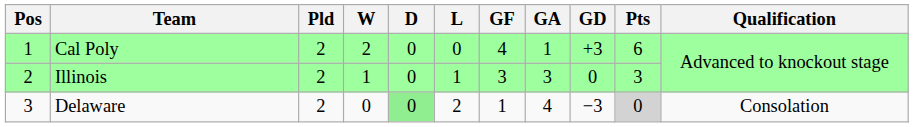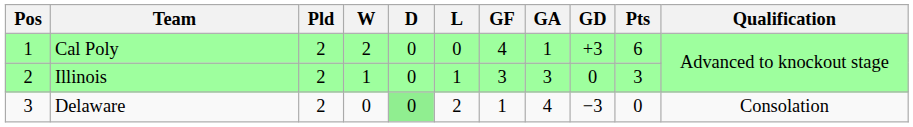(638, 106) lightgrey background -> (638, 106) no background
